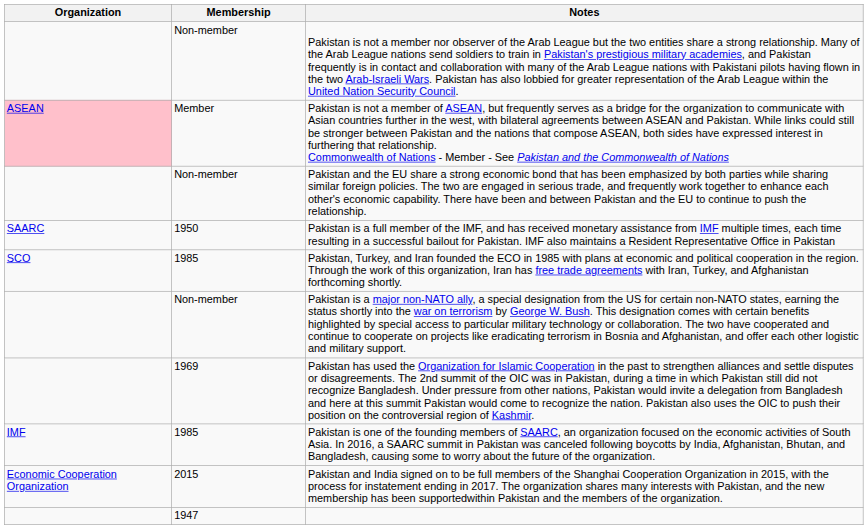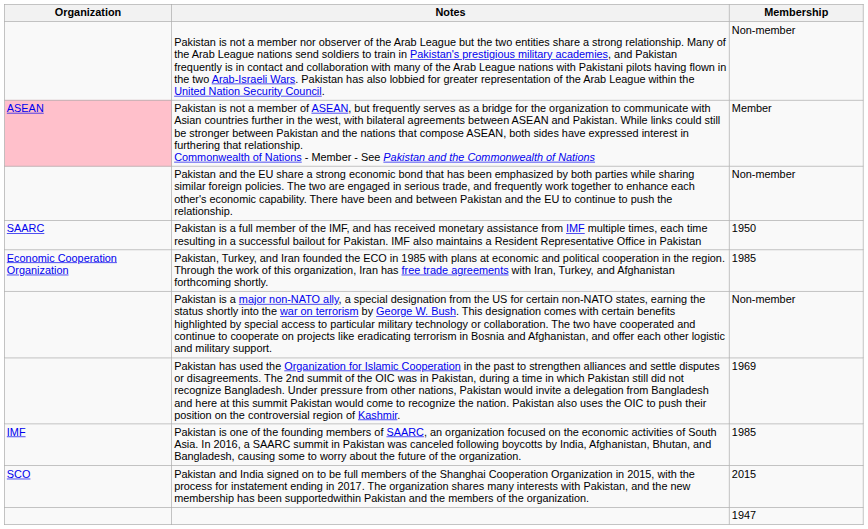columns swapped: (239, 13) <-> (584, 13)
(19, 258) SCO -> (62, 264) Economic Cooperation Organization
(62, 480) Economic Cooperation Organization -> (19, 474) SCO
